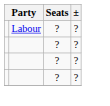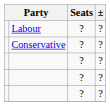+ row: (7, 45)
